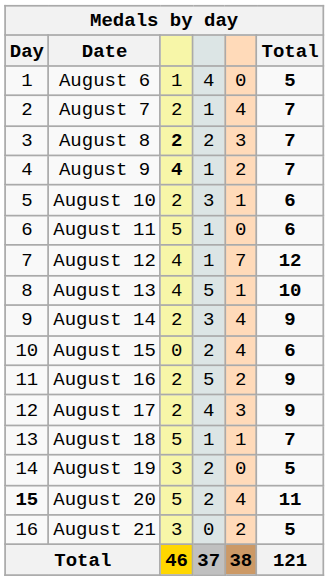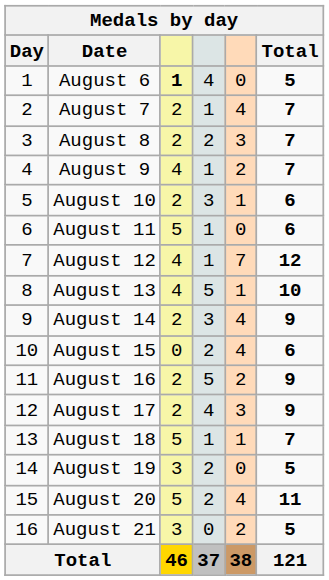(177, 81) normal -> (177, 81) bold
(177, 141) bold -> (177, 141) normal
(177, 171) bold -> (177, 171) normal
(27, 500) bold -> (27, 500) normal
